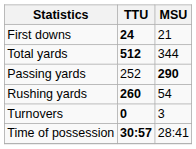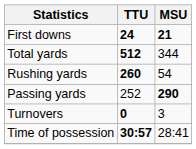(165, 34) normal -> (165, 34) bold
rows swapped: (47, 94) <-> (46, 74)
